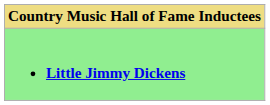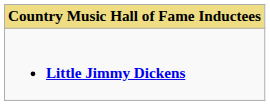(134, 73) lightgreen background -> (134, 73) no background
